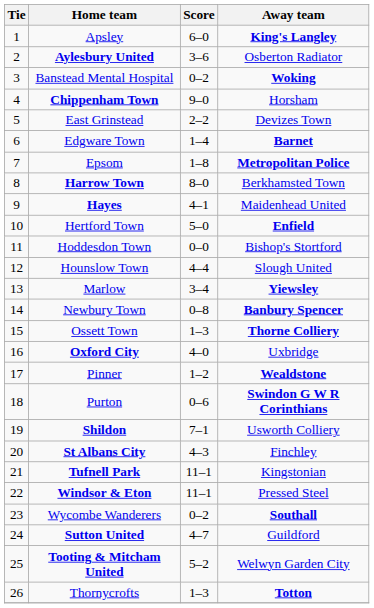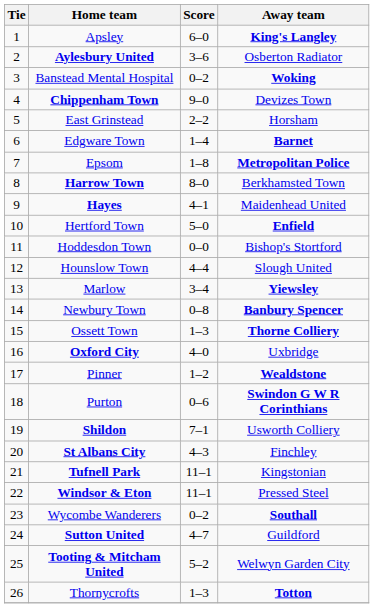(293, 99) Horsham -> (293, 99) Devizes Town
(293, 120) Devizes Town -> (293, 120) Horsham
